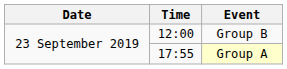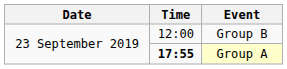(176, 54) normal -> (176, 54) bold
